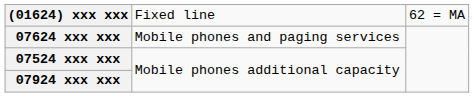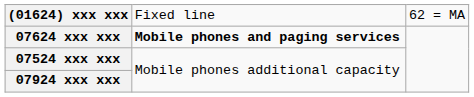(267, 37) normal -> (267, 37) bold
